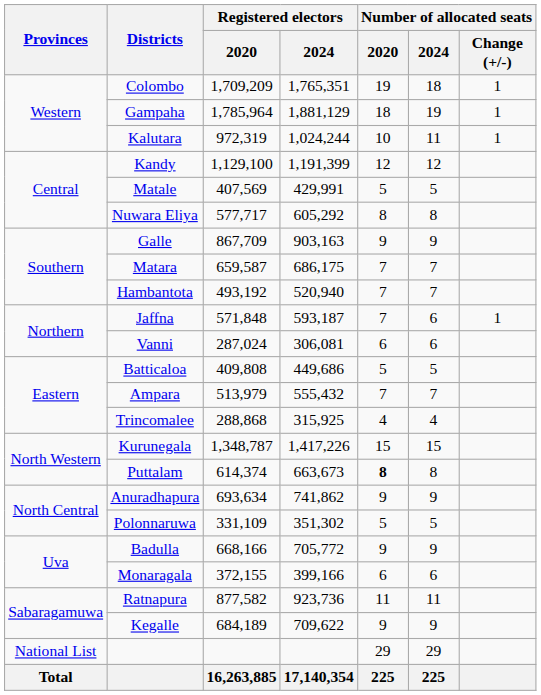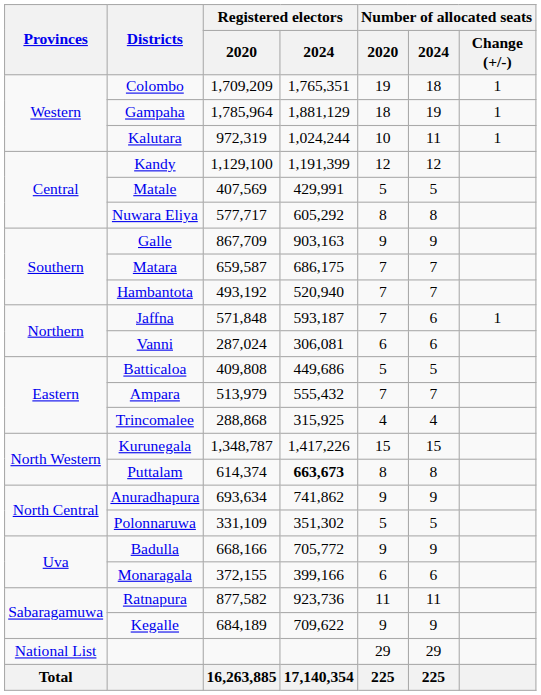(319, 472) normal -> (319, 472) bold
(383, 472) bold -> (383, 472) normal
